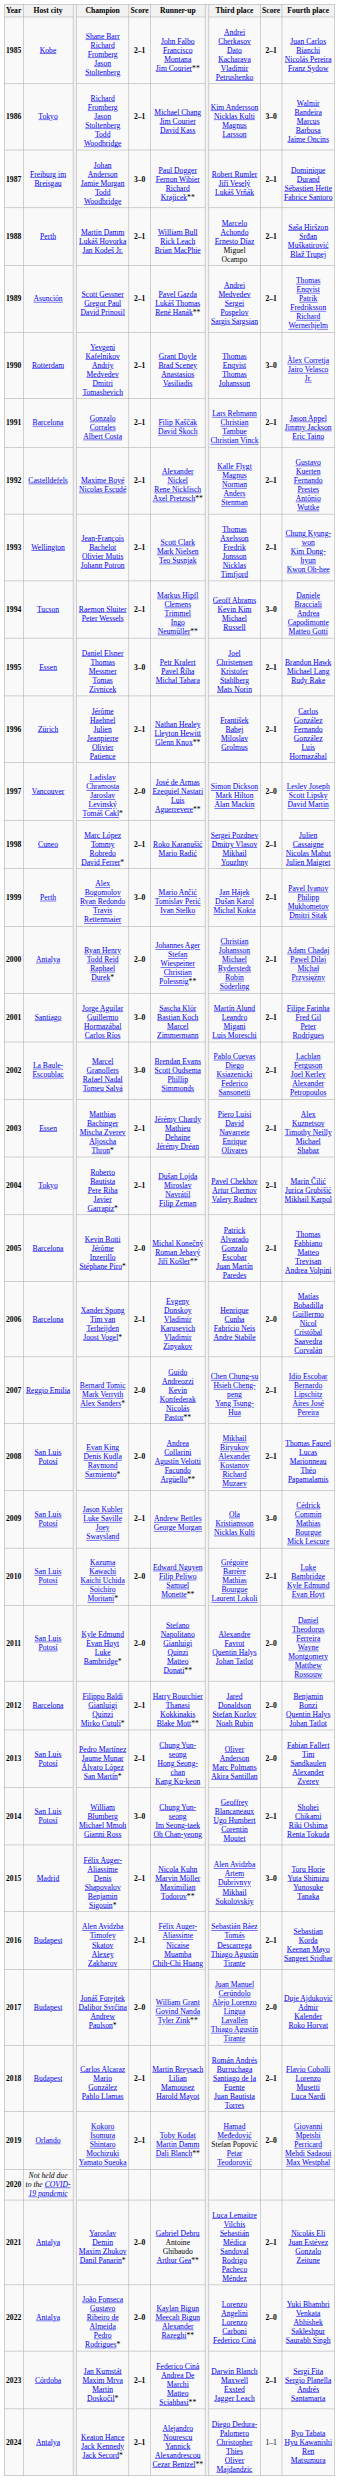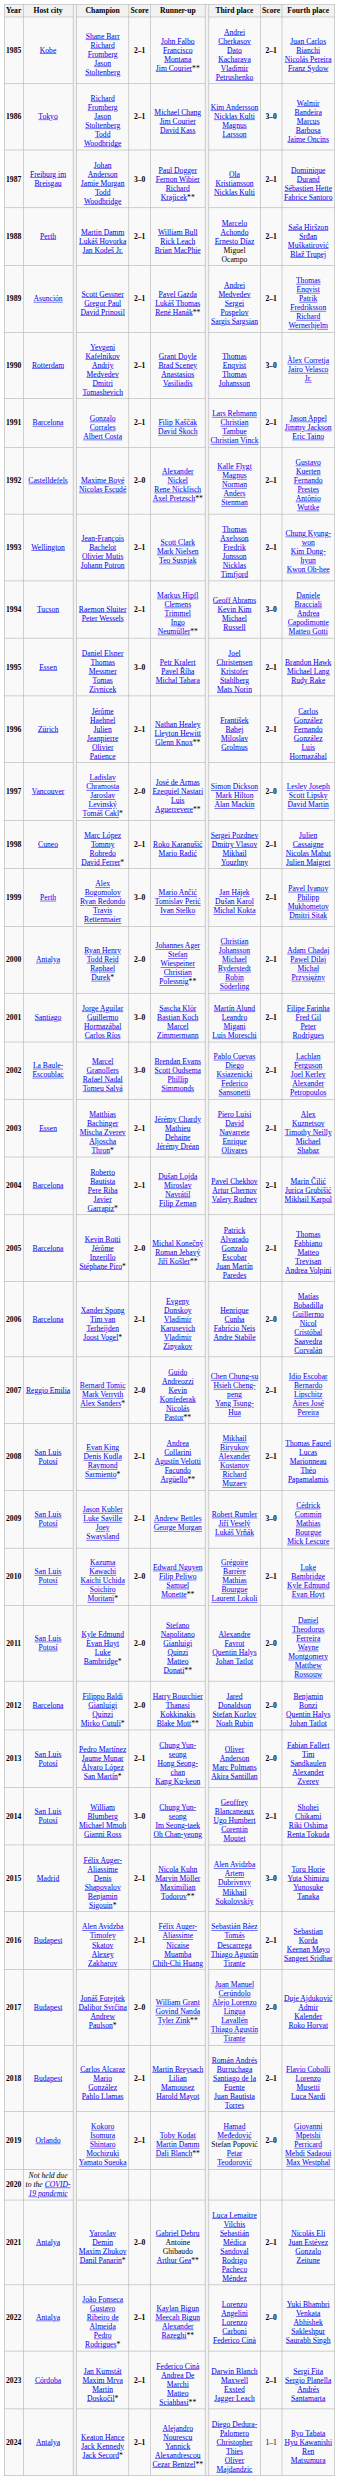(234, 184) Robert Rumler Jiří Veselý Lukáš Vrňák -> (234, 184) Ola Kristiansson Nicklas Kulti
(140, 481) 2–1 -> (140, 481) 2–0
(48, 1186) Tokyo -> (48, 1186) Barcelona
(140, 1457) 2–0 -> (140, 1457) 2–1
(234, 1524) Ola Kristiansson Nicklas Kulti -> (234, 1524) Robert Rumler Jiří Veselý Lukáš Vrňák
(140, 1706) 2–1 -> (140, 1706) 2–0
(140, 2318) 2–0 -> (140, 2318) 2–1
